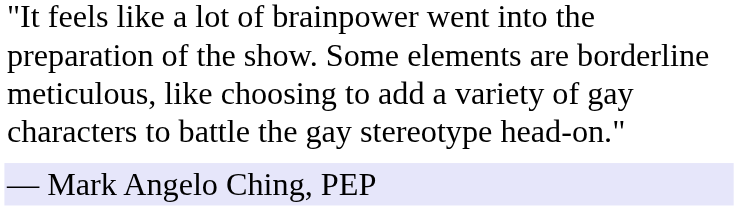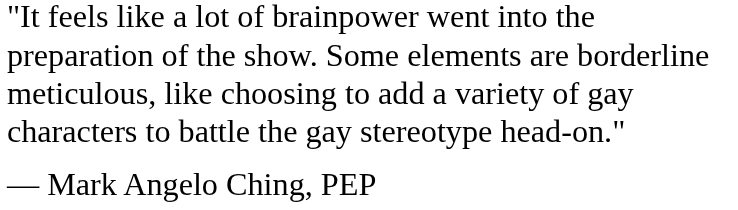(192, 183) lavender background -> (192, 183) no background
